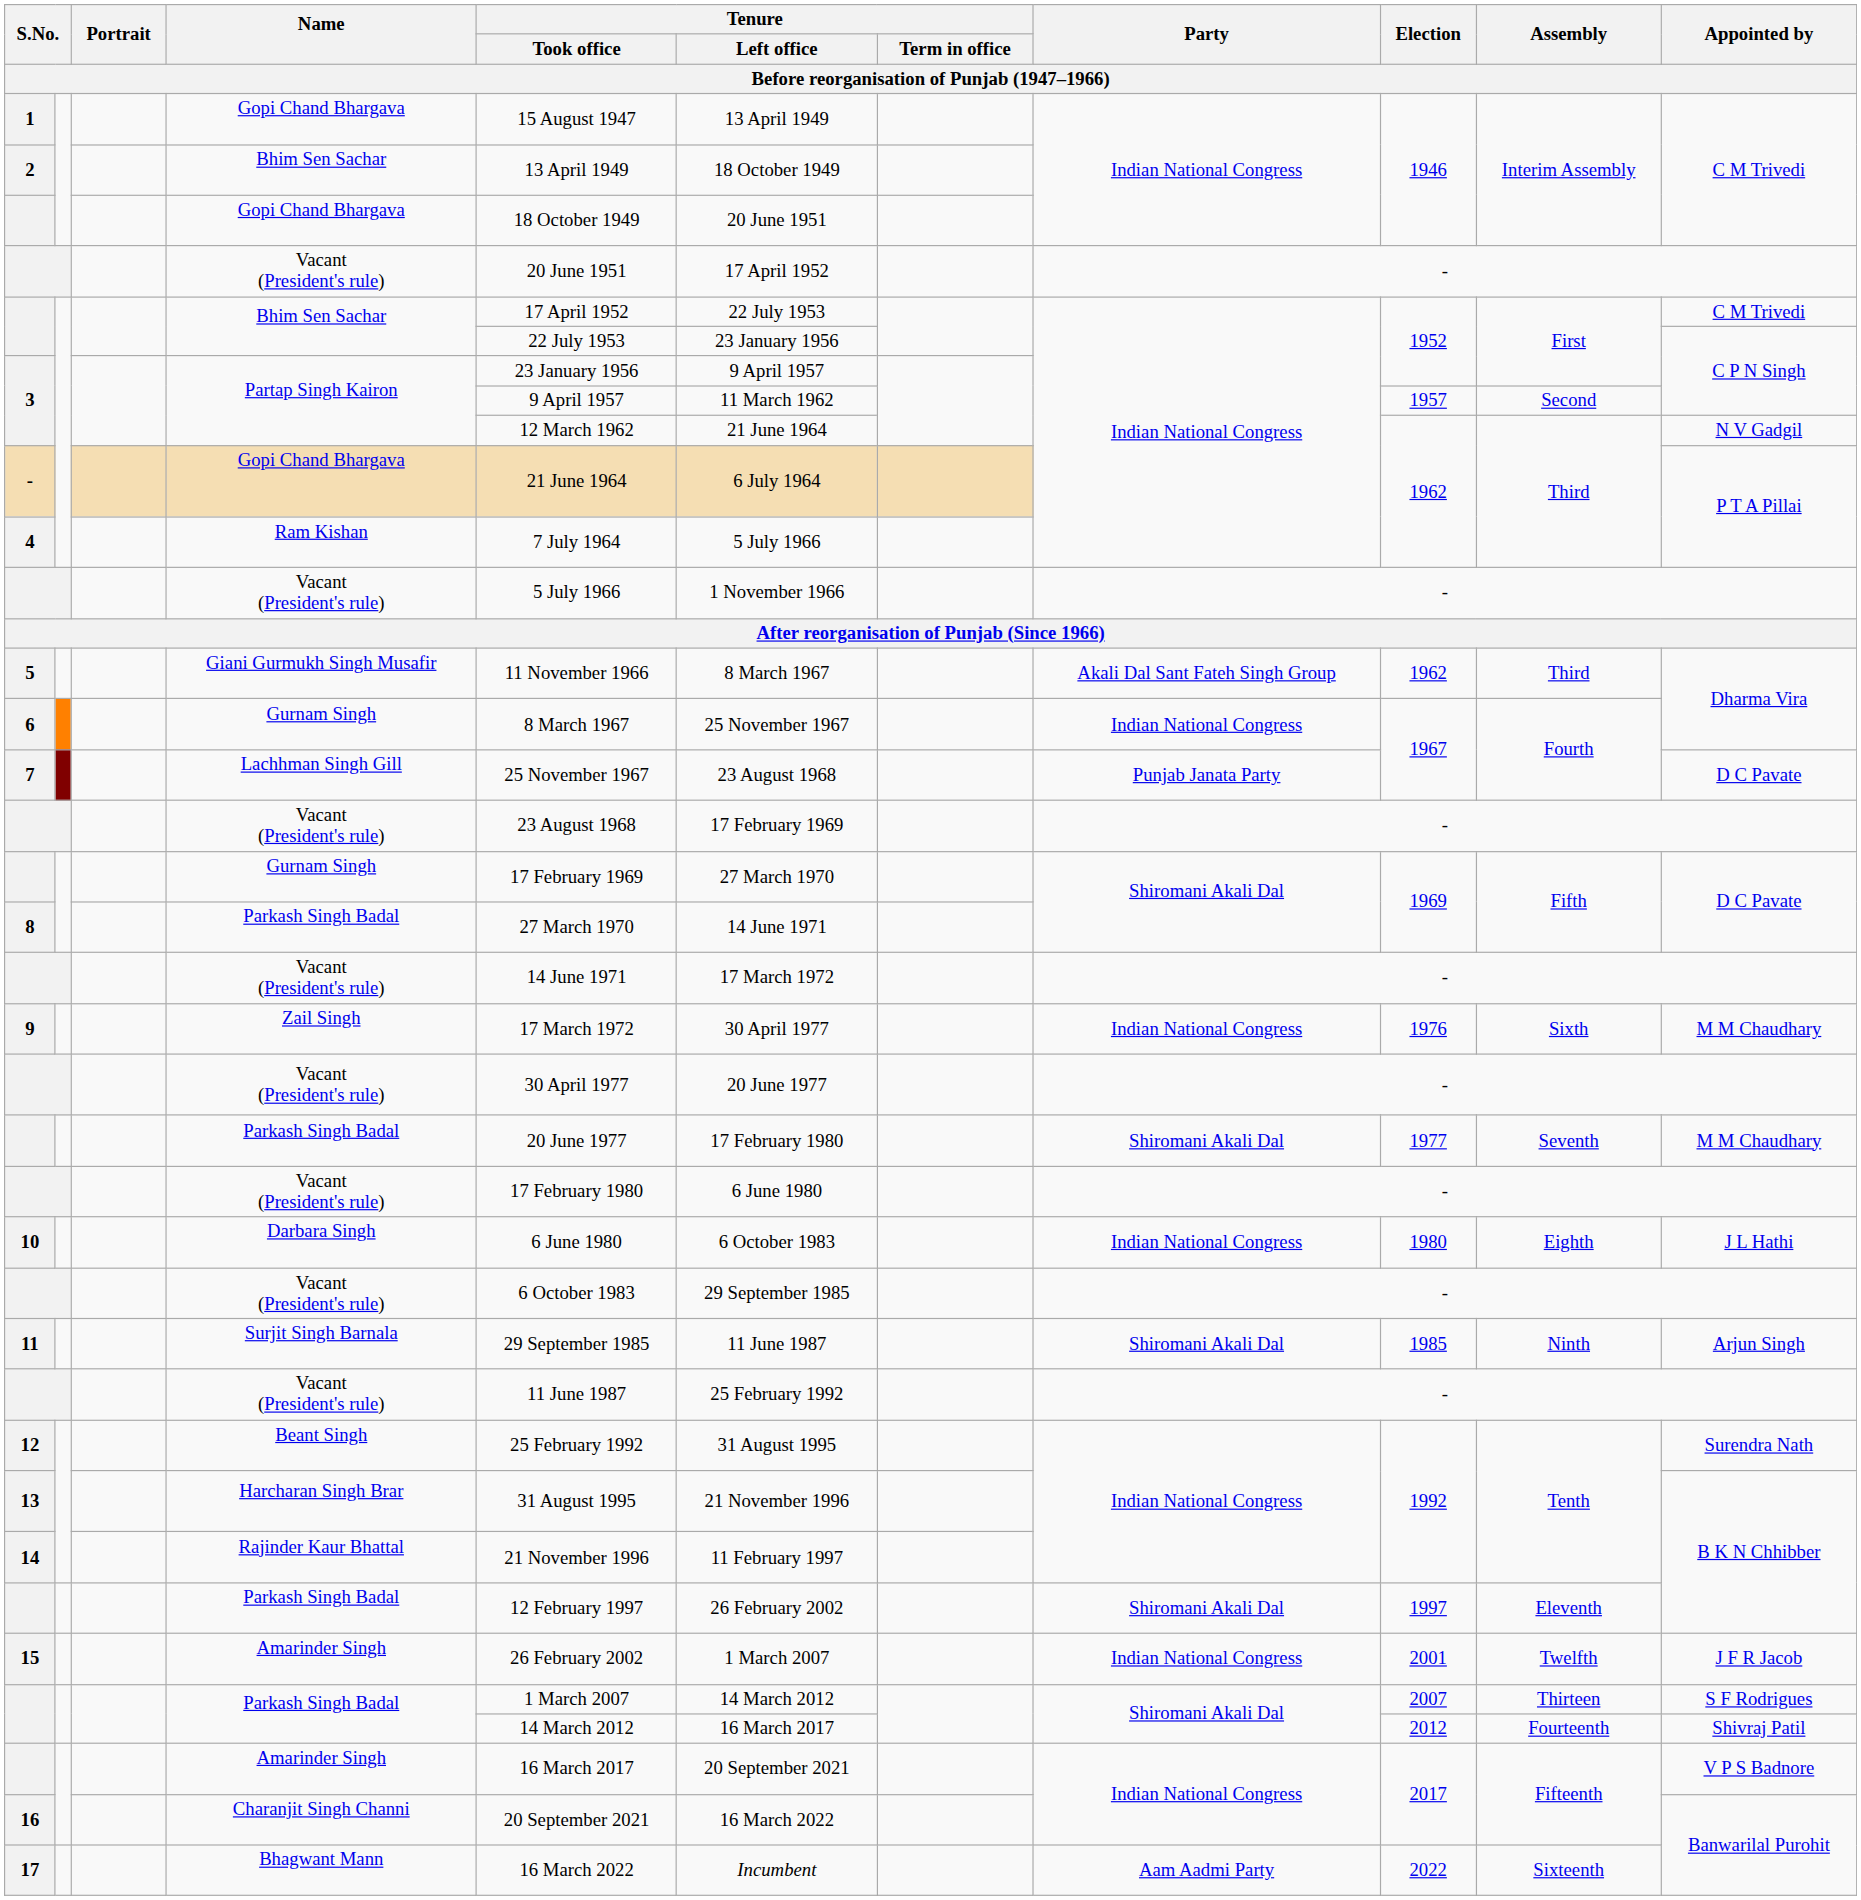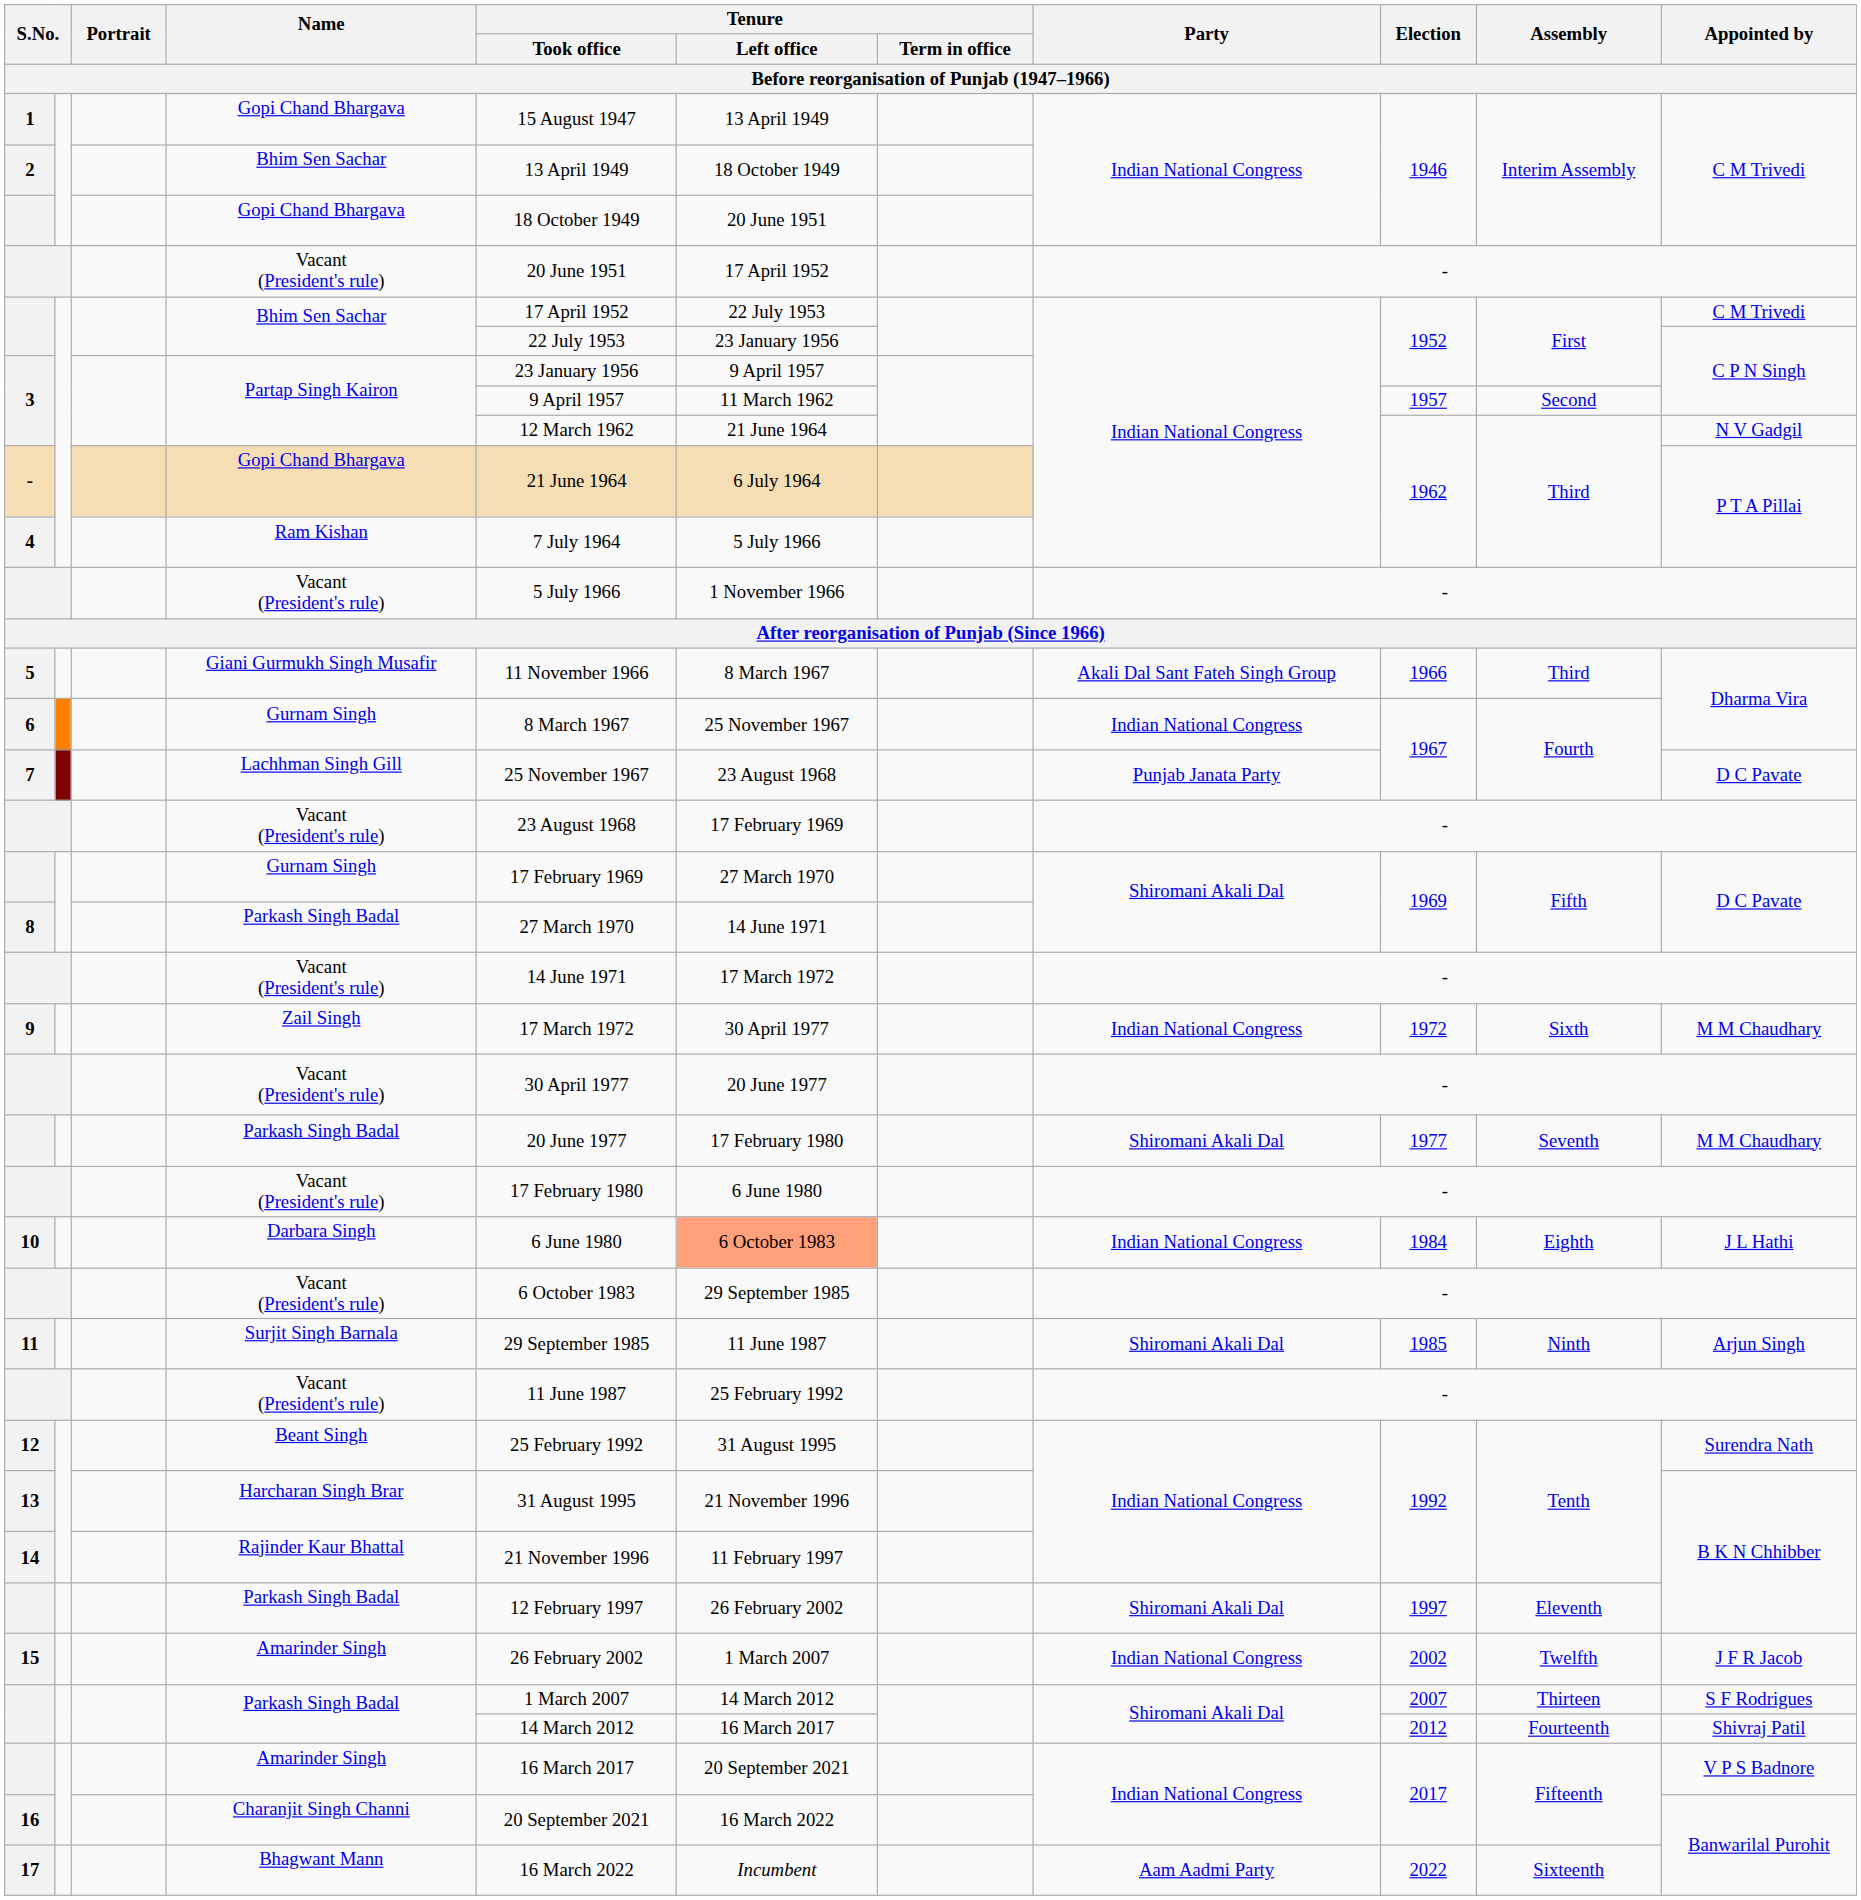(1428, 673) 1962 -> (1428, 673) 1966
(1428, 1028) 1976 -> (1428, 1028) 1972
(777, 1242) no background -> (777, 1242) lightsalmon background
(1428, 1242) 1980 -> (1428, 1242) 1984
(1428, 1658) 2001 -> (1428, 1658) 2002
